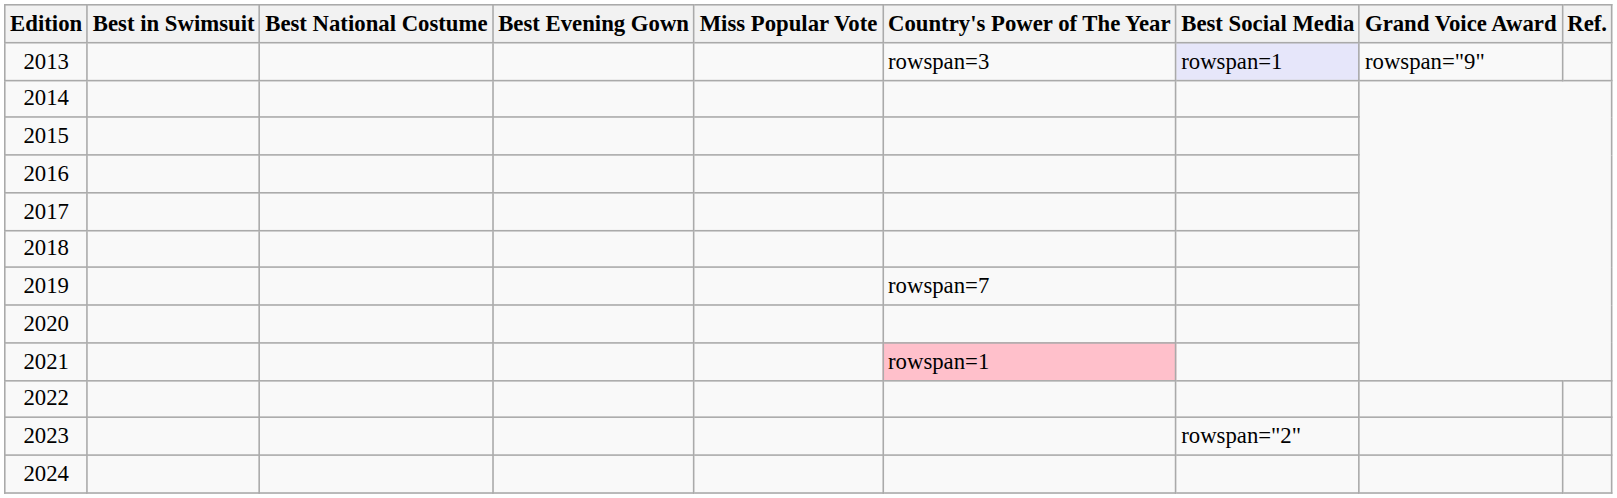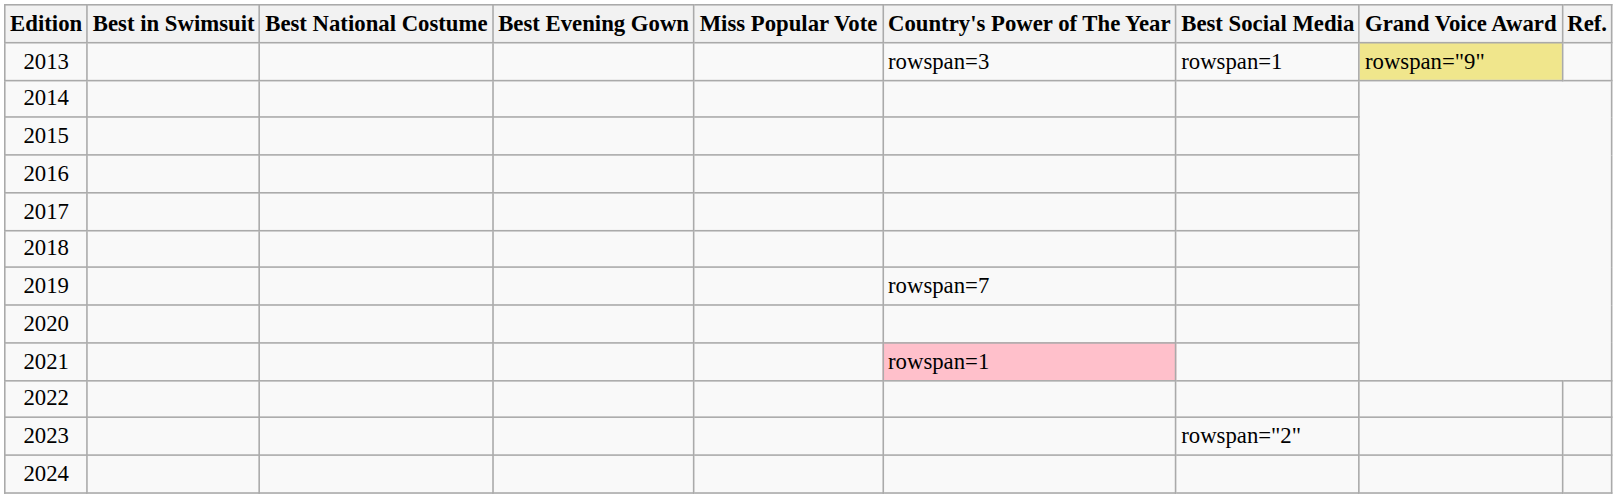(1232, 61) lavender background -> (1232, 61) no background
(1425, 61) no background -> (1425, 61) khaki background
